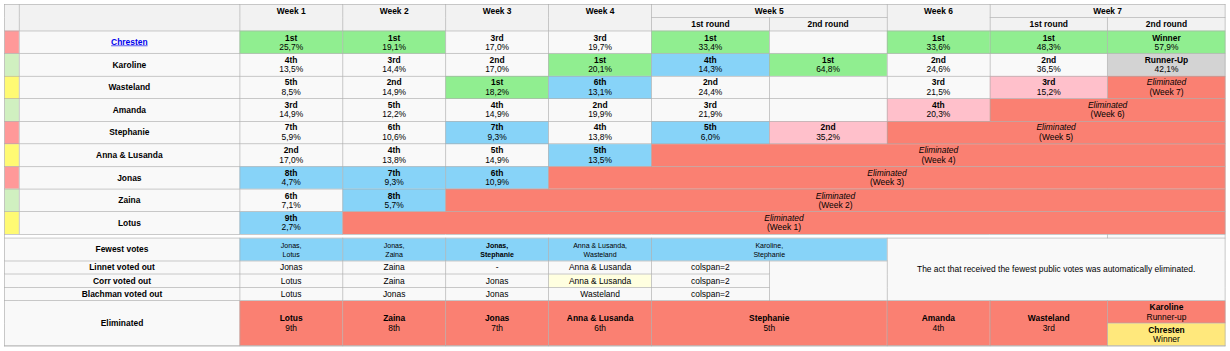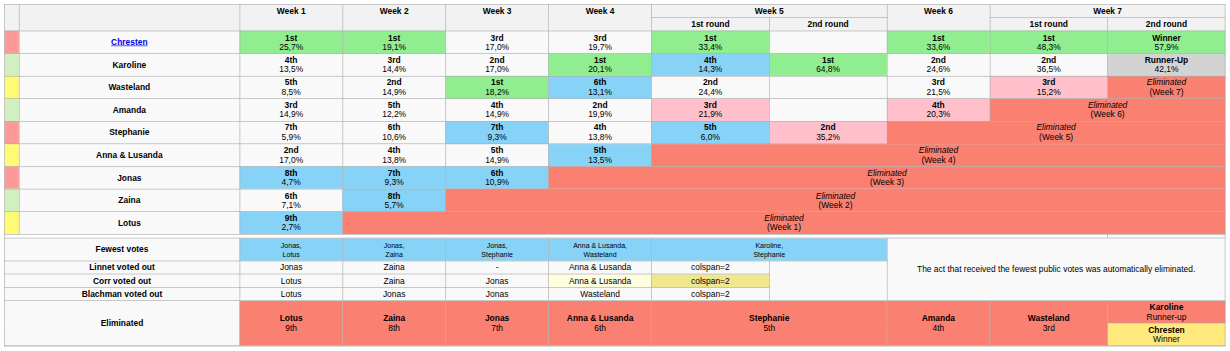(710, 110) no background -> (710, 110) pink background
(497, 249) bold -> (497, 249) normal
(710, 280) no background -> (710, 280) khaki background
